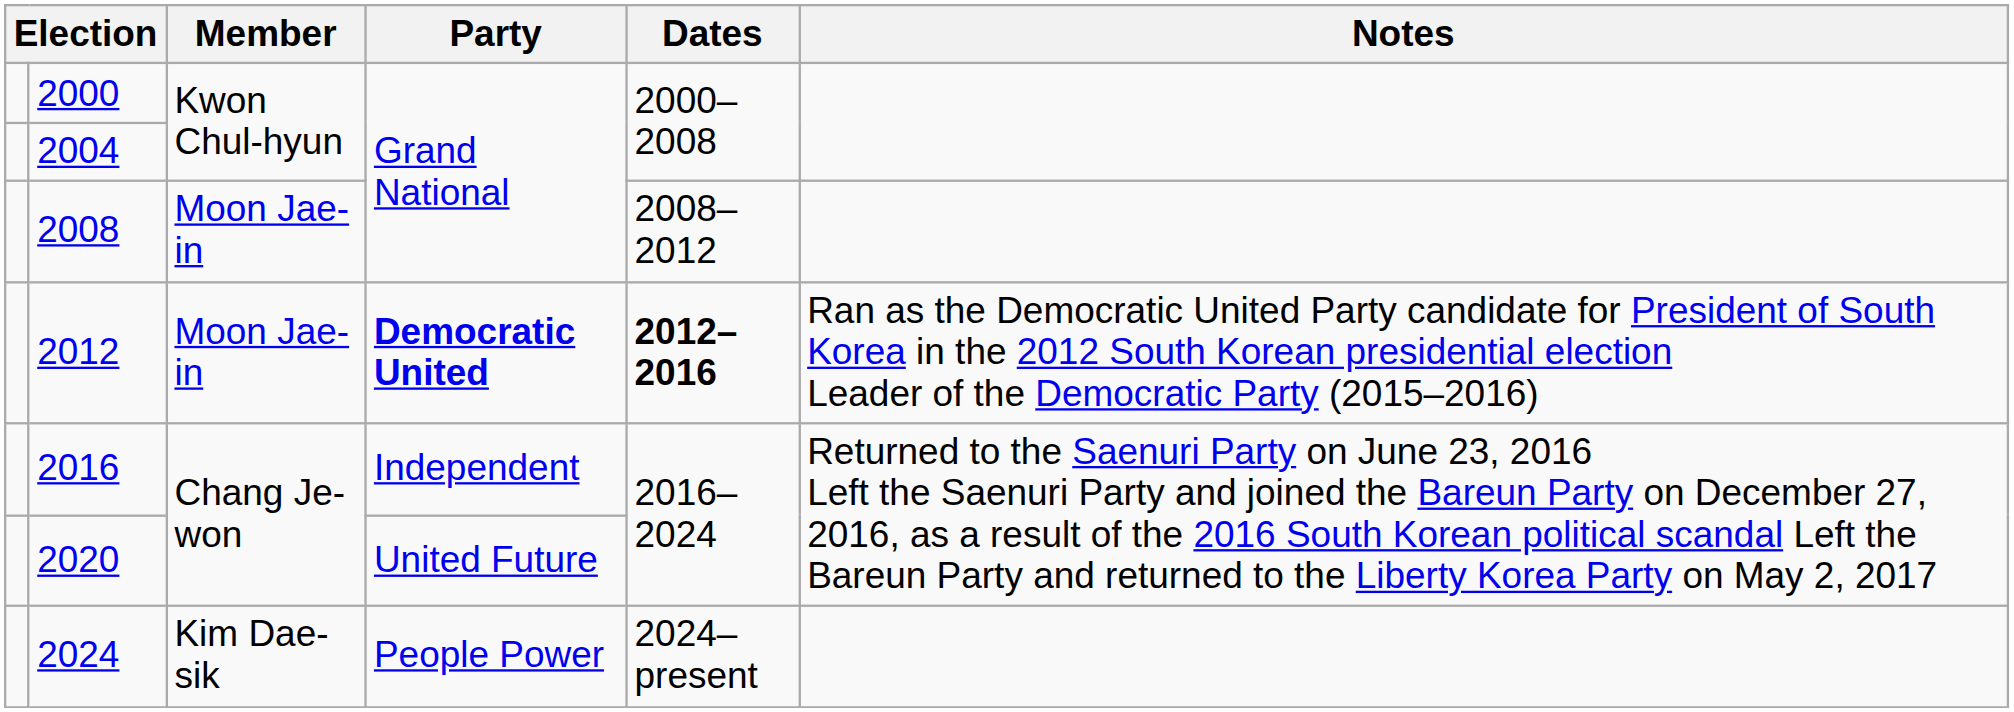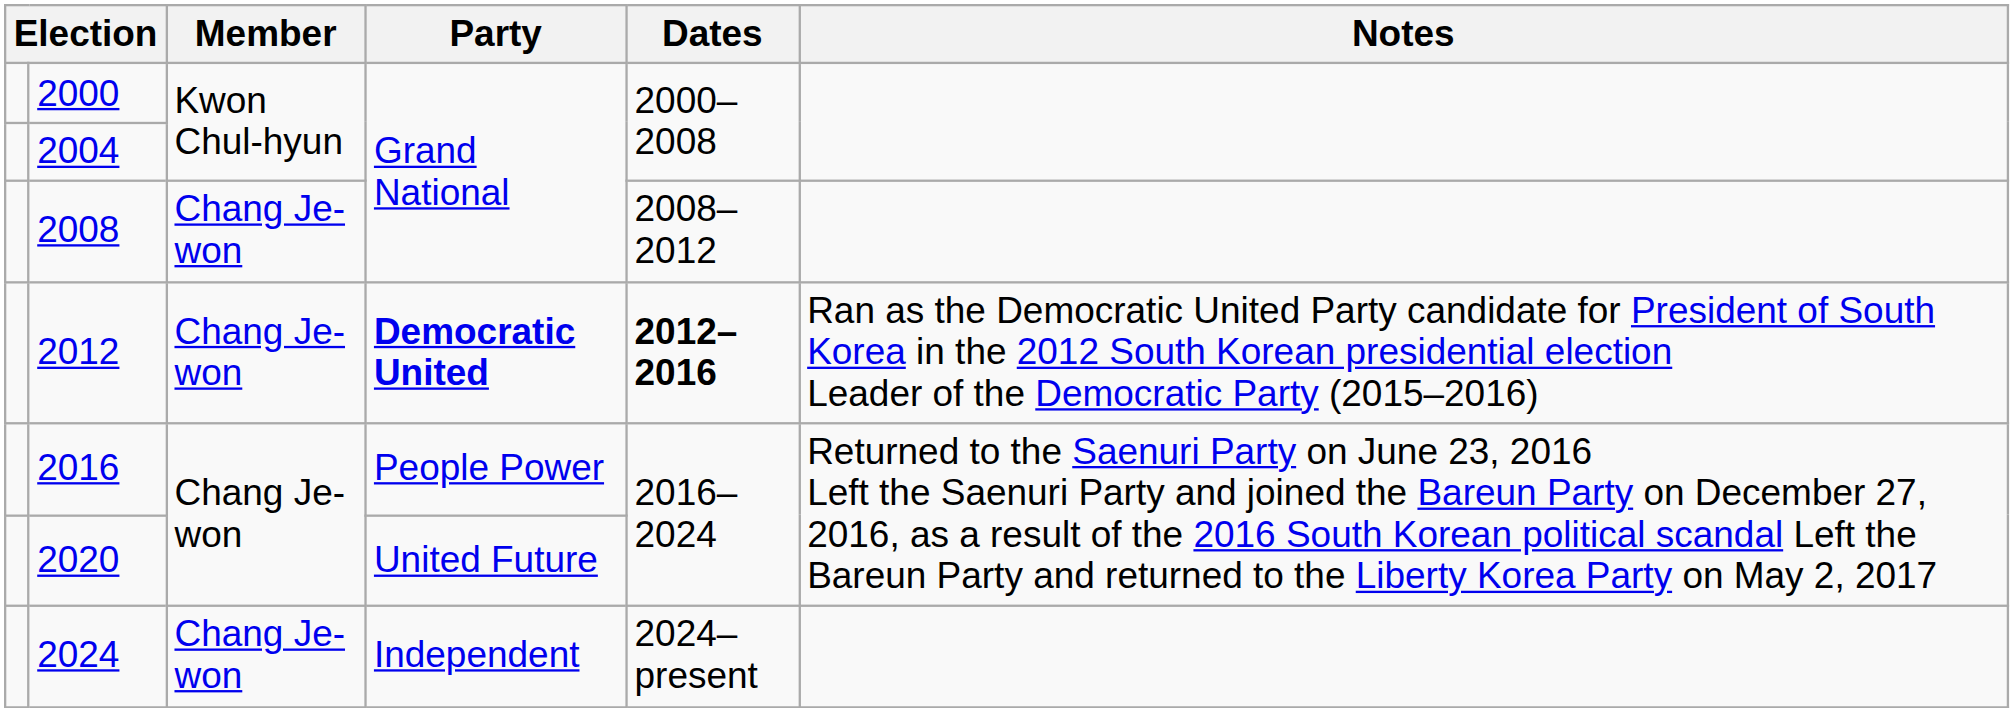(262, 230) Moon Jae-in -> (260, 230) Chang Je-won
(262, 351) Moon Jae-in -> (260, 351) Chang Je-won
(477, 468) Independent -> (489, 468) People Power
(251, 655) Kim Dae-sik -> (260, 655) Chang Je-won
(489, 655) People Power -> (477, 655) Independent
